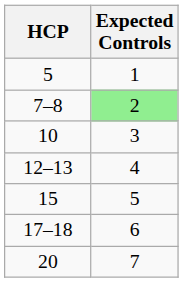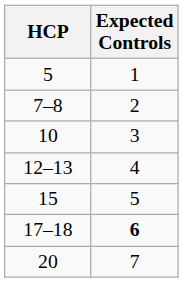(135, 105) lightgreen background -> (135, 105) no background
(135, 230) normal -> (135, 230) bold
